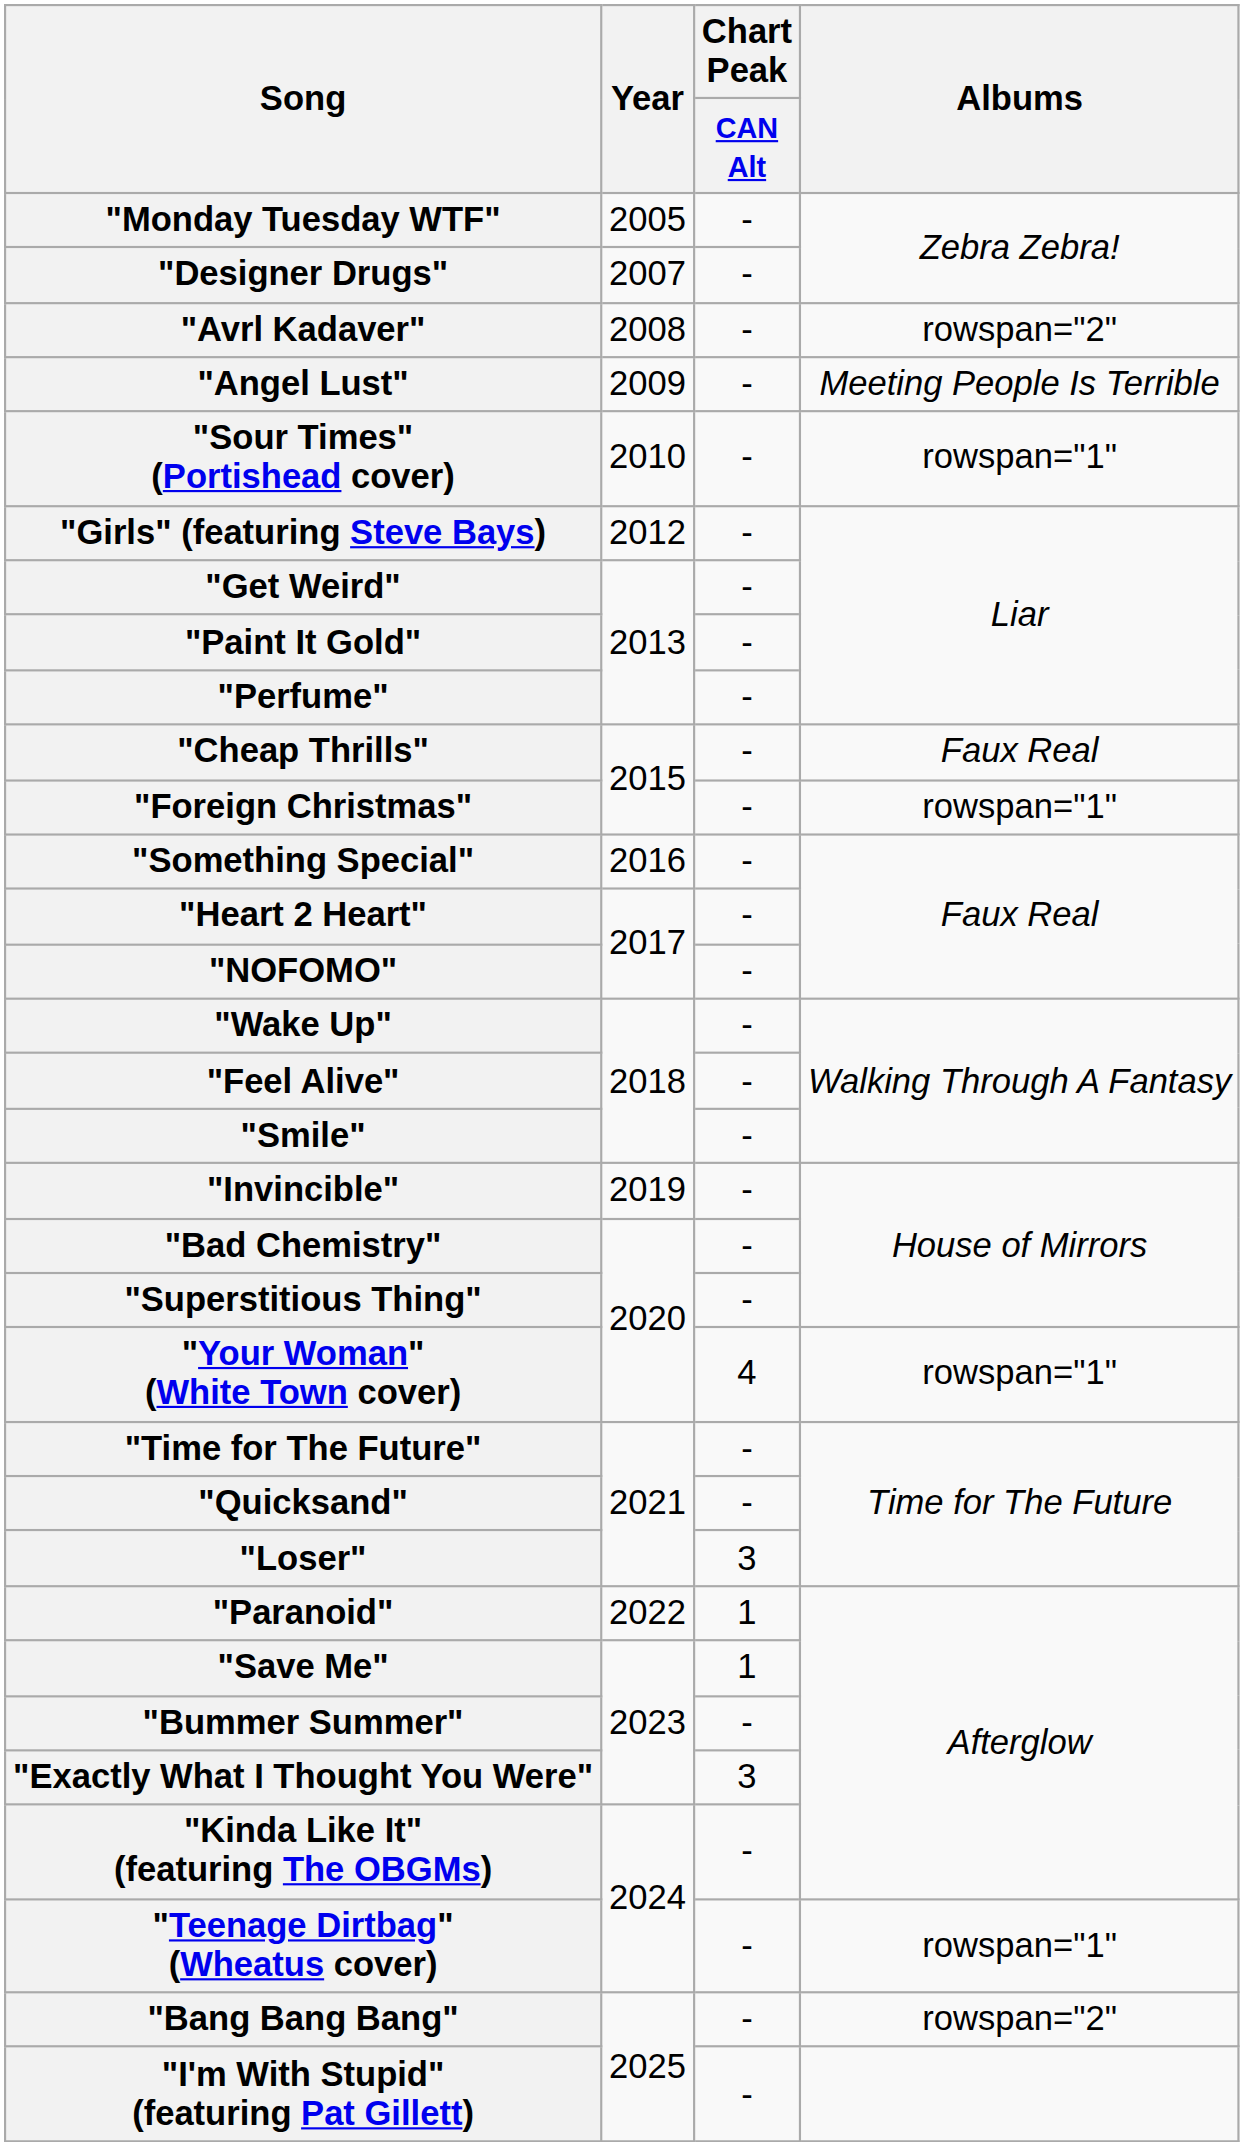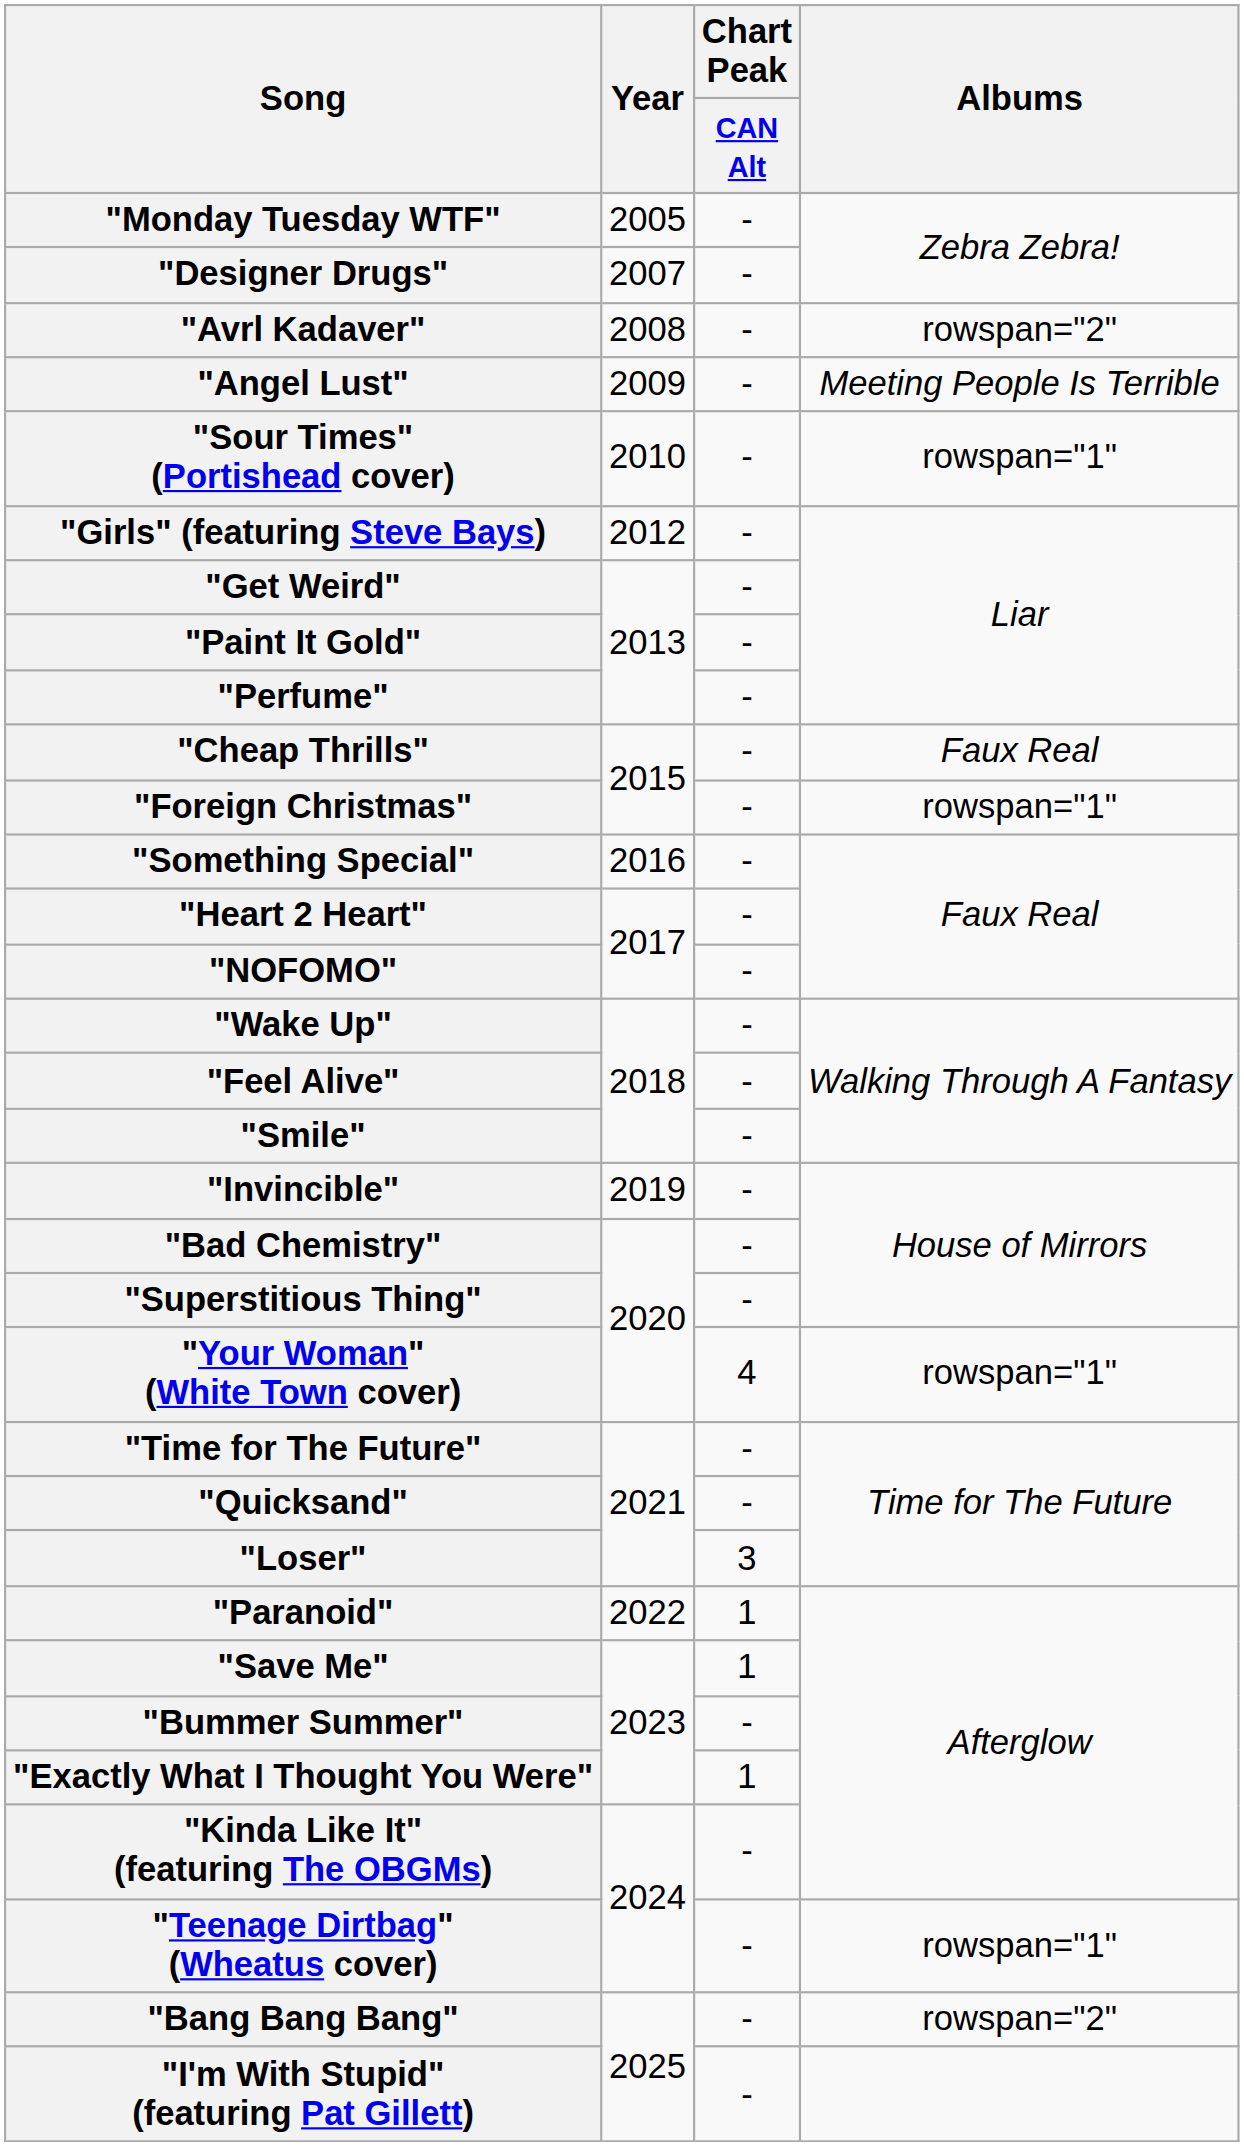(747, 1776) 3 -> (747, 1776) 1
